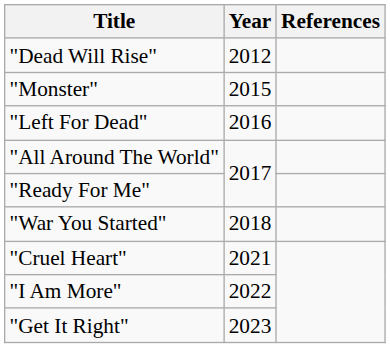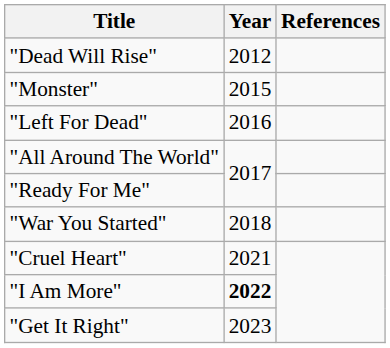(250, 291) normal -> (250, 291) bold
